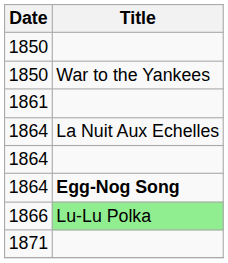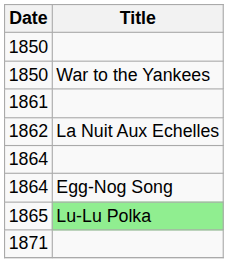(28, 131) 1864 -> (28, 131) 1862
(118, 187) bold -> (115, 187) normal
(28, 215) 1866 -> (28, 215) 1865
